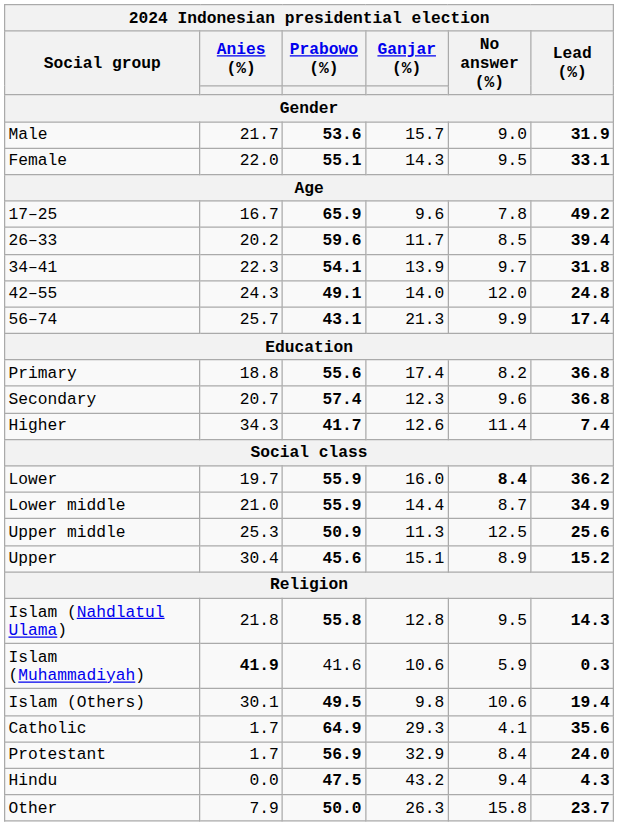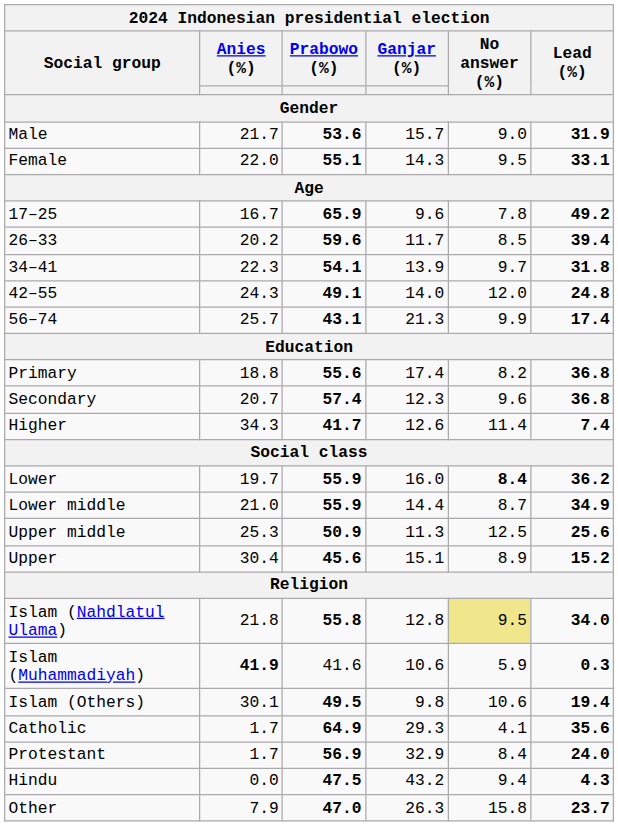(512, 621) no background -> (512, 621) khaki background
(590, 621) 14.3 -> (590, 621) 34.0
(342, 808) 50.0 -> (342, 808) 47.0
